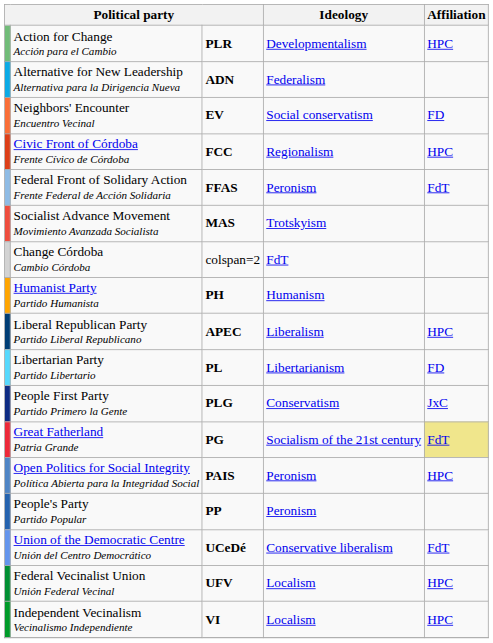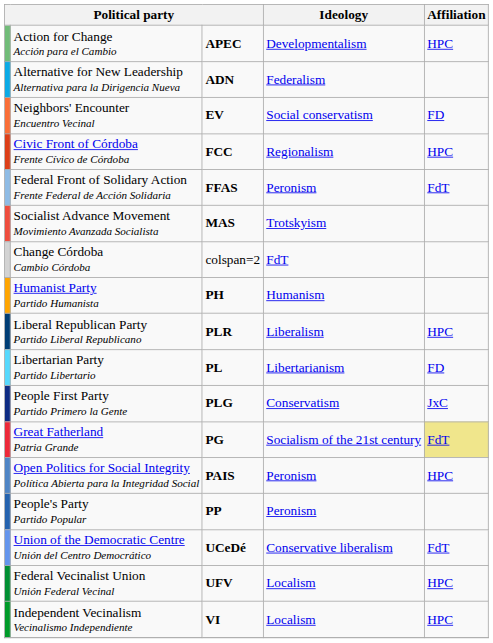(219, 43) PLR -> (223, 43) APEC
(223, 331) APEC -> (219, 331) PLR
